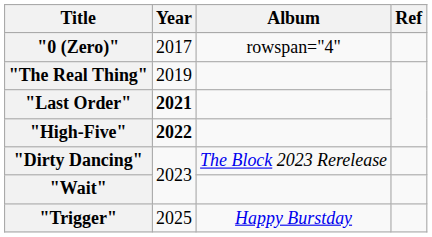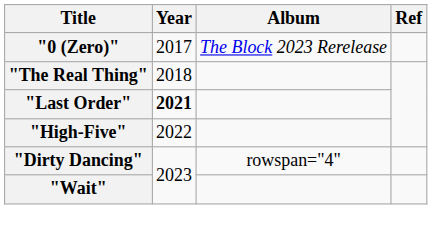(294, 47) rowspan="4" -> (294, 47) The Block 2023 Rerelease
(174, 75) 2019 -> (174, 75) 2018
(174, 132) bold -> (174, 132) normal
(294, 160) The Block 2023 Rerelease -> (294, 160) rowspan="4"
- row: (78, 217)
